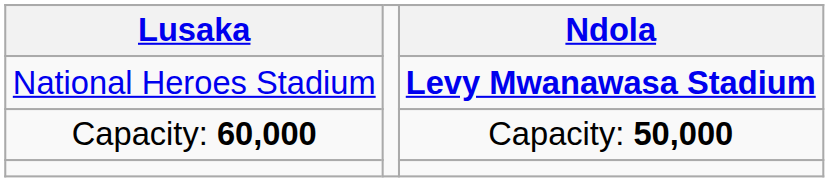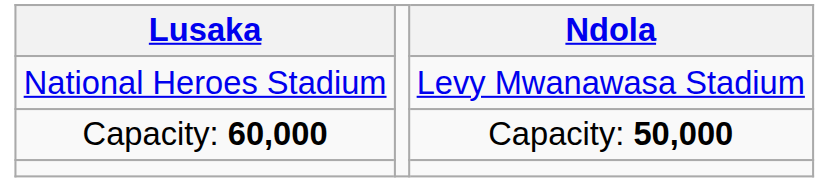(611, 82) bold -> (611, 82) normal
